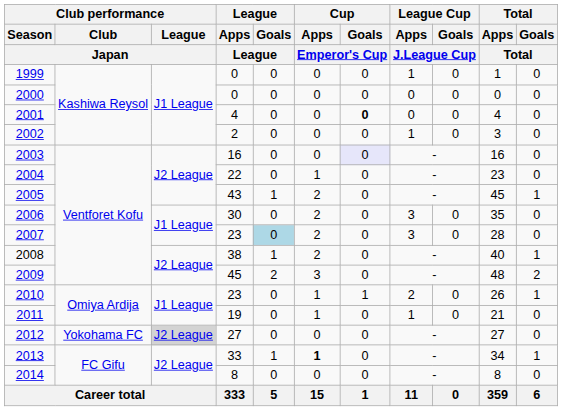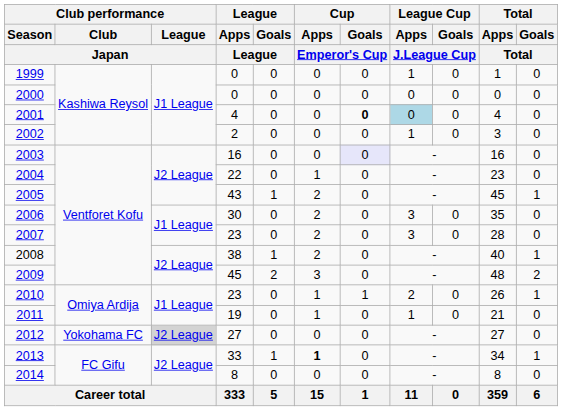(411, 114) no background -> (411, 114) lightblue background
(274, 235) lightblue background -> (274, 235) no background
